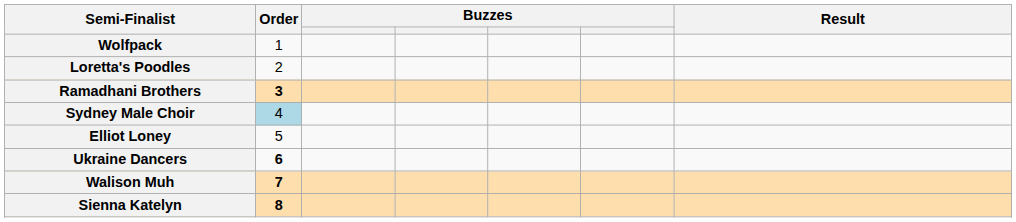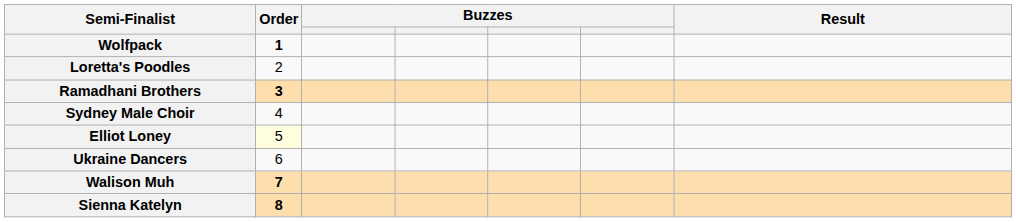(279, 45) normal -> (279, 45) bold
(279, 113) lightblue background -> (279, 113) no background
(279, 136) no background -> (279, 136) lightyellow background
(279, 159) bold -> (279, 159) normal
